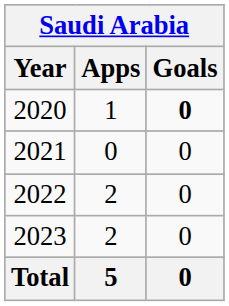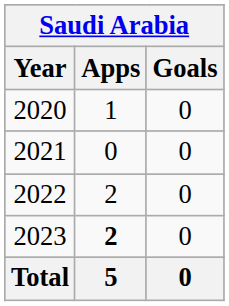(185, 109) bold -> (185, 109) normal
(111, 236) normal -> (111, 236) bold
